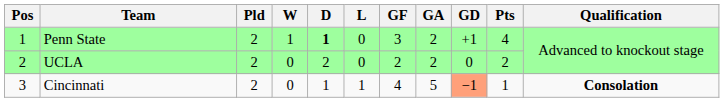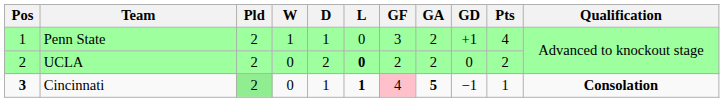(326, 39) bold -> (326, 39) normal
(362, 62) normal -> (362, 62) bold
(22, 85) normal -> (22, 85) bold
(254, 85) no background -> (254, 85) lightgreen background
(362, 85) normal -> (362, 85) bold
(398, 85) no background -> (398, 85) pink background
(433, 85) normal -> (433, 85) bold
(469, 85) lightsalmon background -> (469, 85) no background
